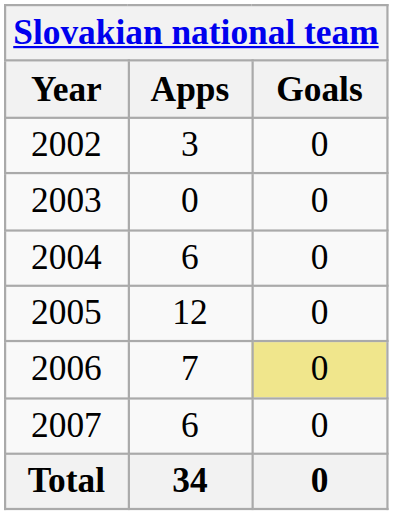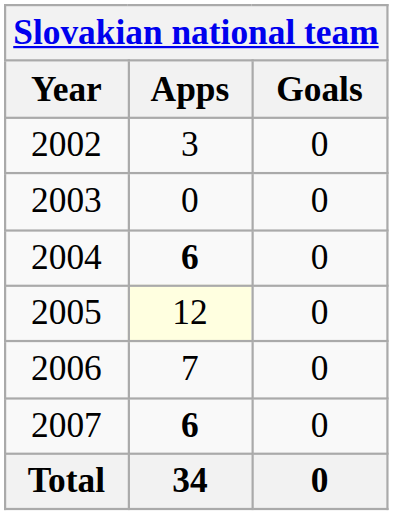(190, 256) normal -> (190, 256) bold
(190, 312) no background -> (190, 312) lightyellow background
(319, 369) khaki background -> (319, 369) no background
(190, 425) normal -> (190, 425) bold
